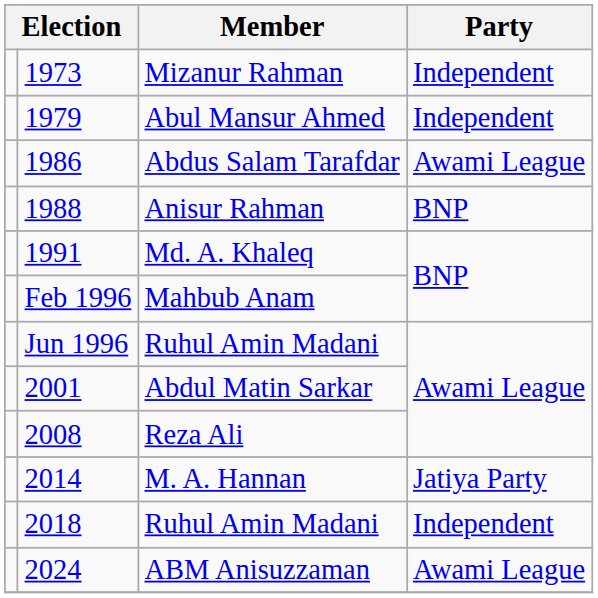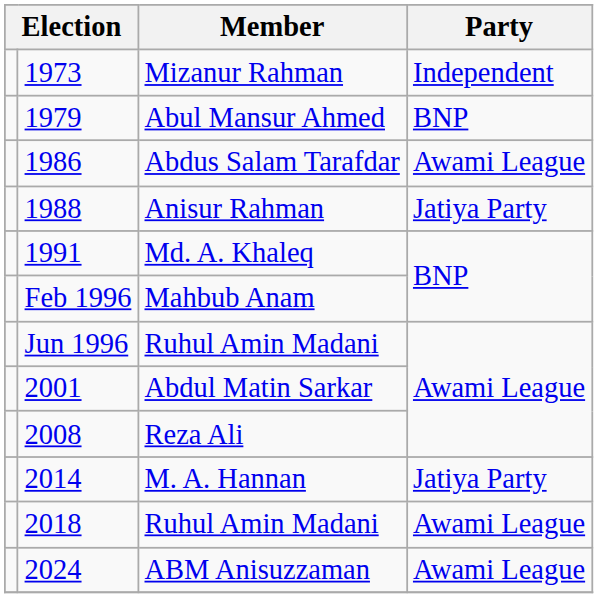(483, 117) Independent -> (441, 117) BNP
(441, 207) BNP -> (480, 207) Jatiya Party
(483, 523) Independent -> (499, 523) Awami League
